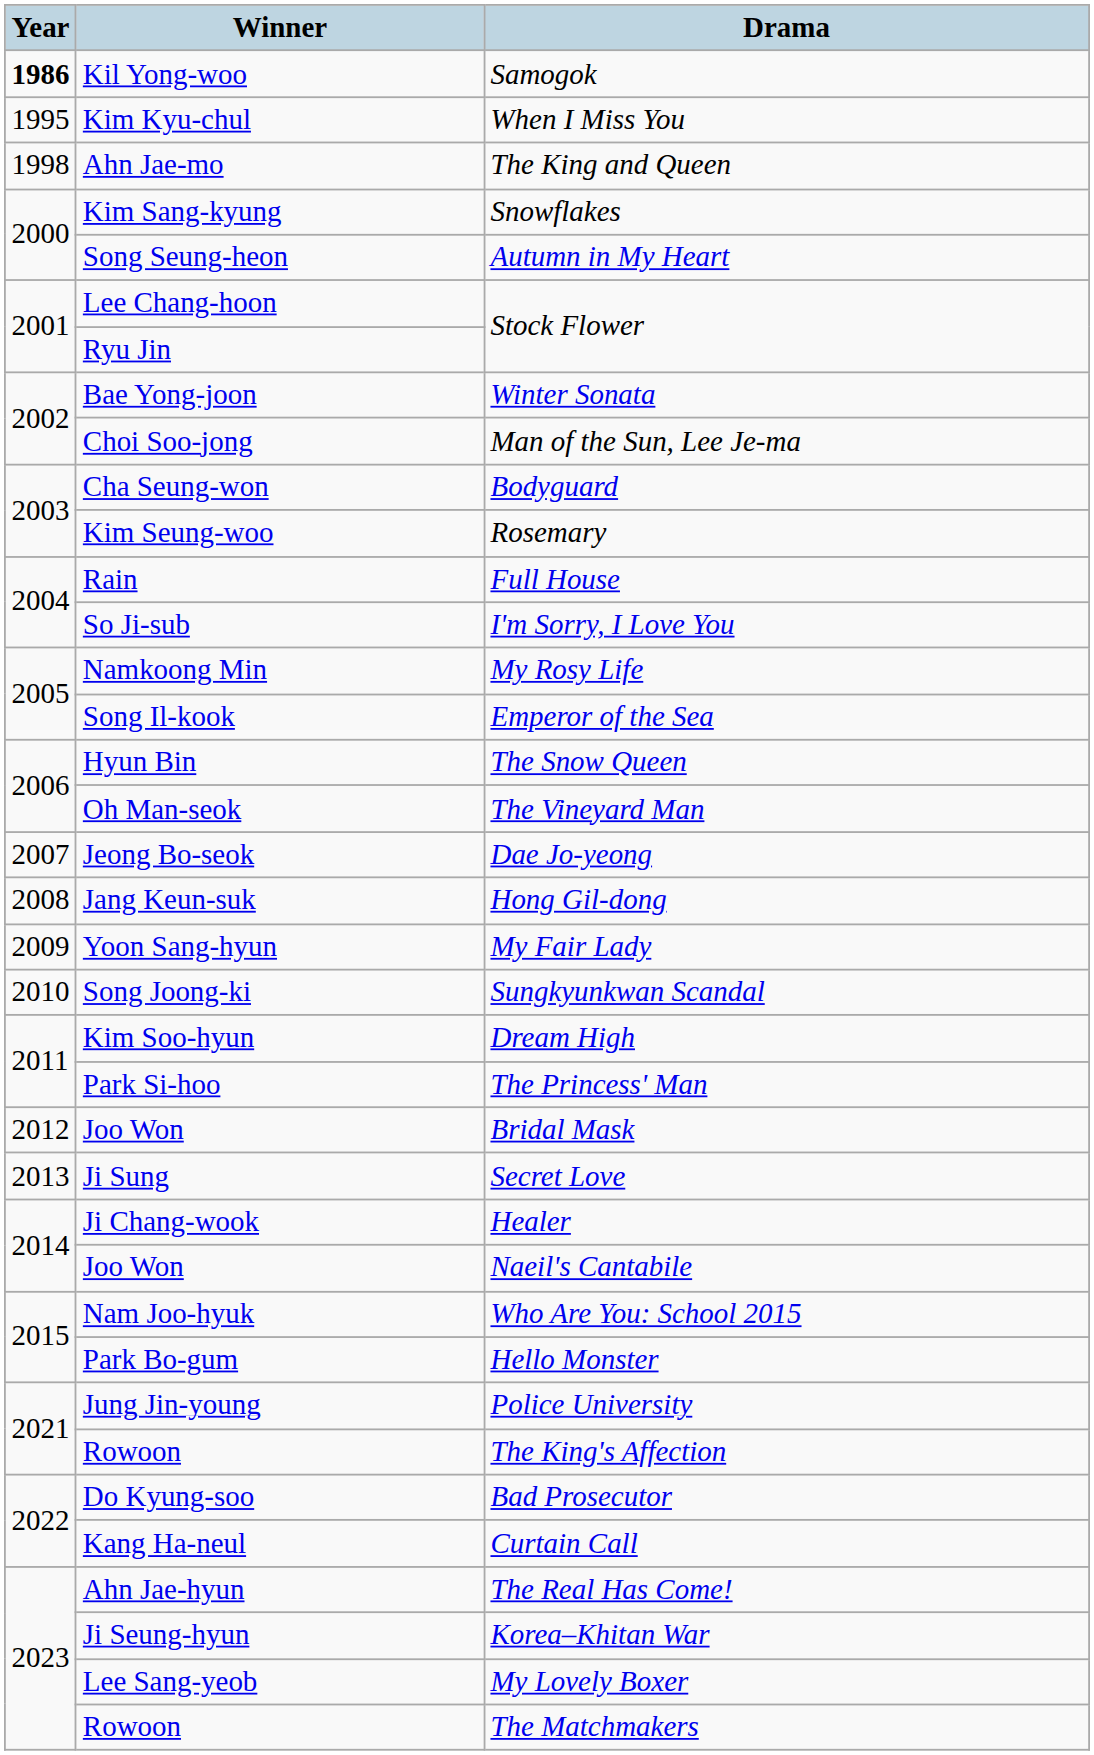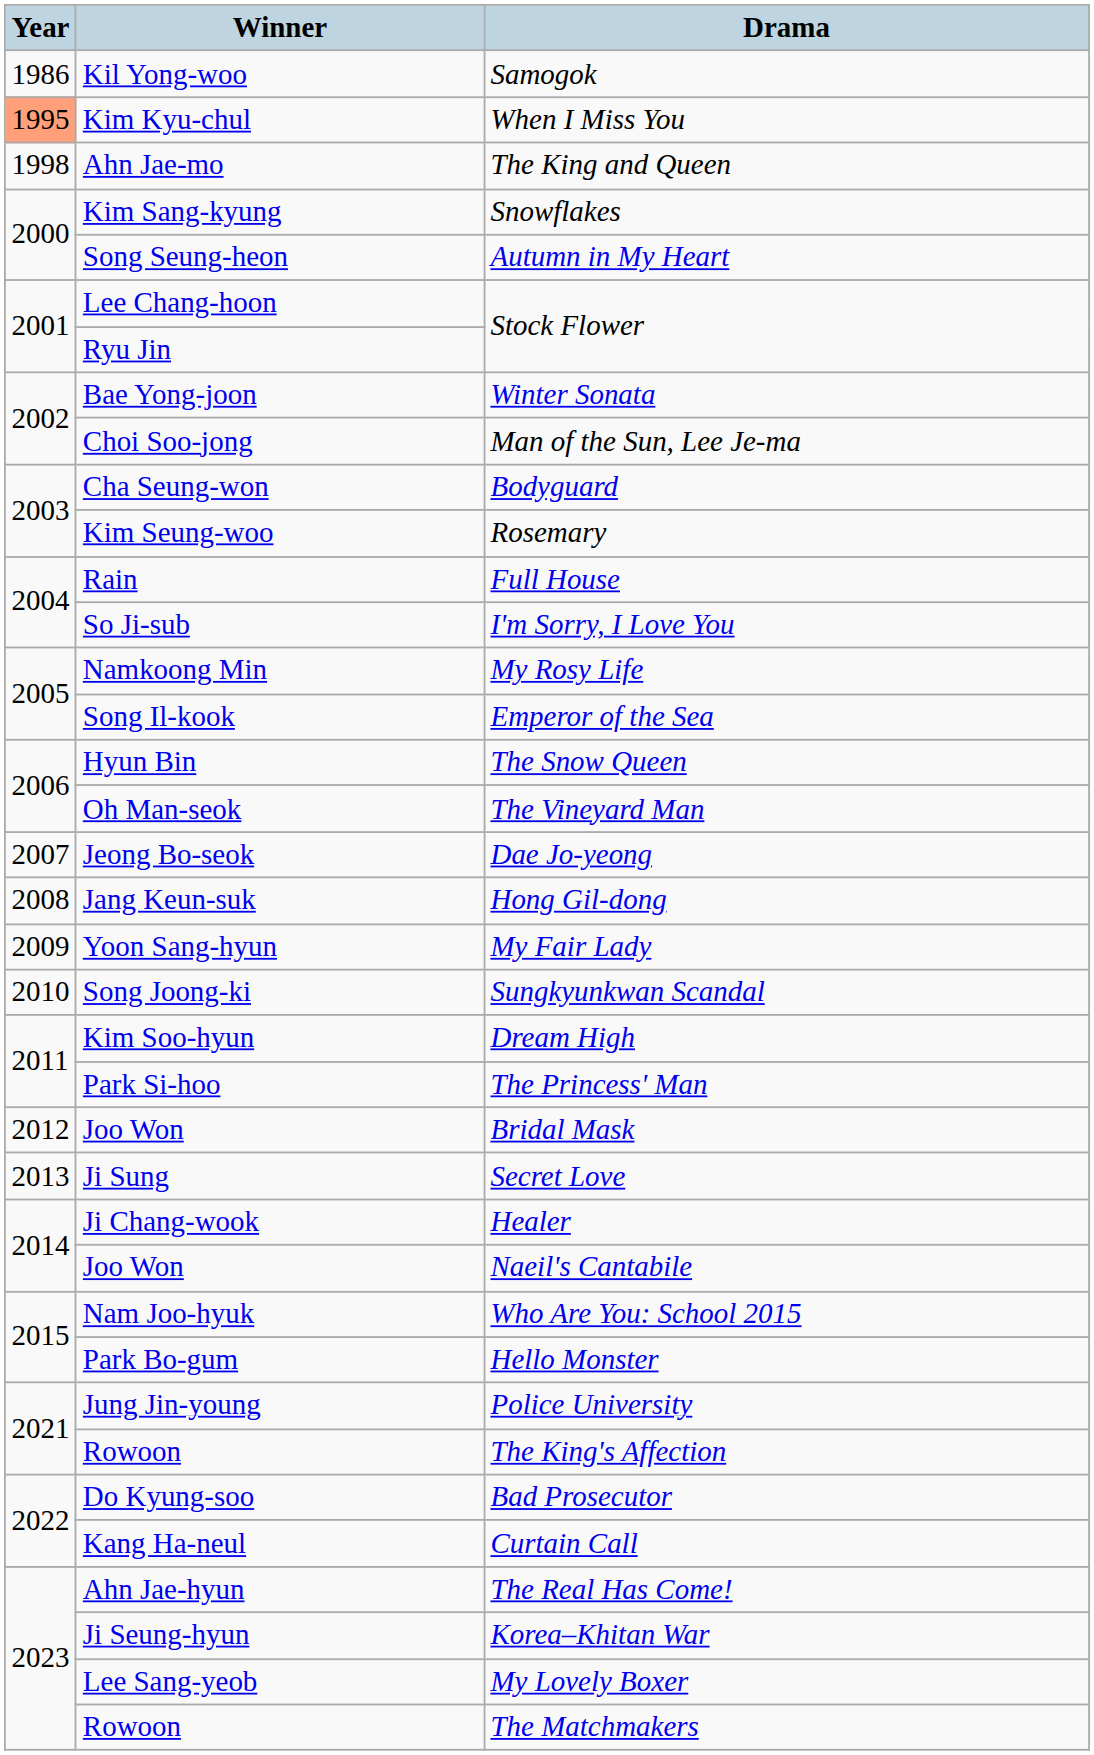(41, 73) bold -> (41, 73) normal
(41, 119) no background -> (41, 119) lightsalmon background
